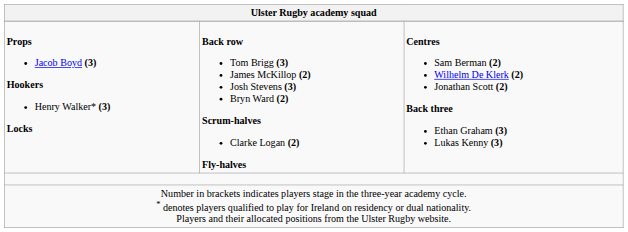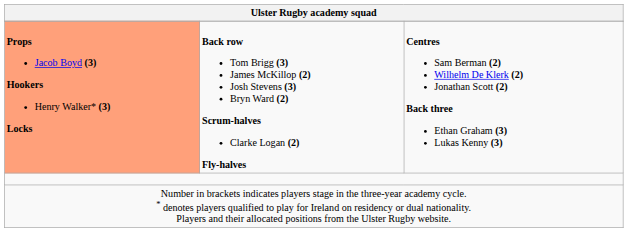(102, 85) no background -> (102, 85) lightsalmon background
